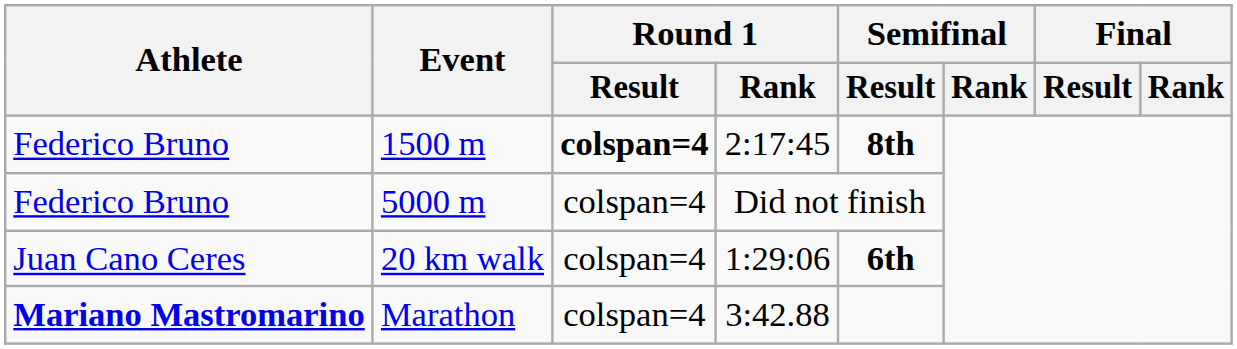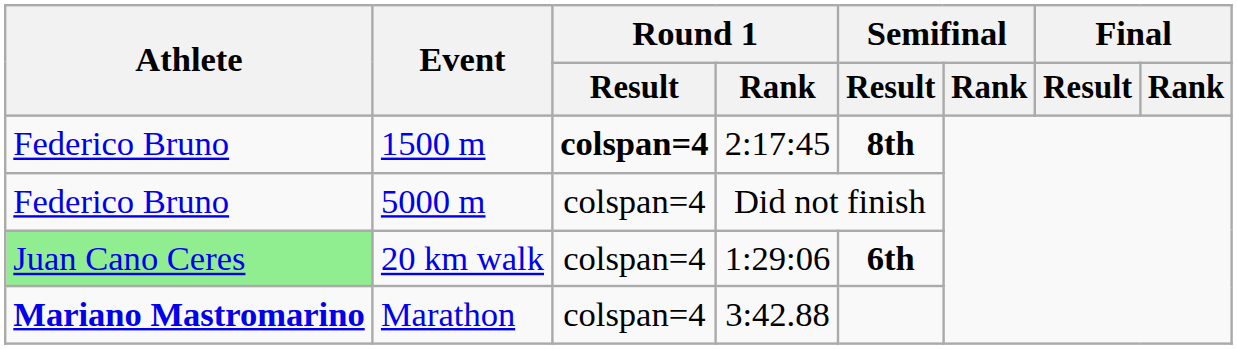(129, 258) no background -> (129, 258) lightgreen background
